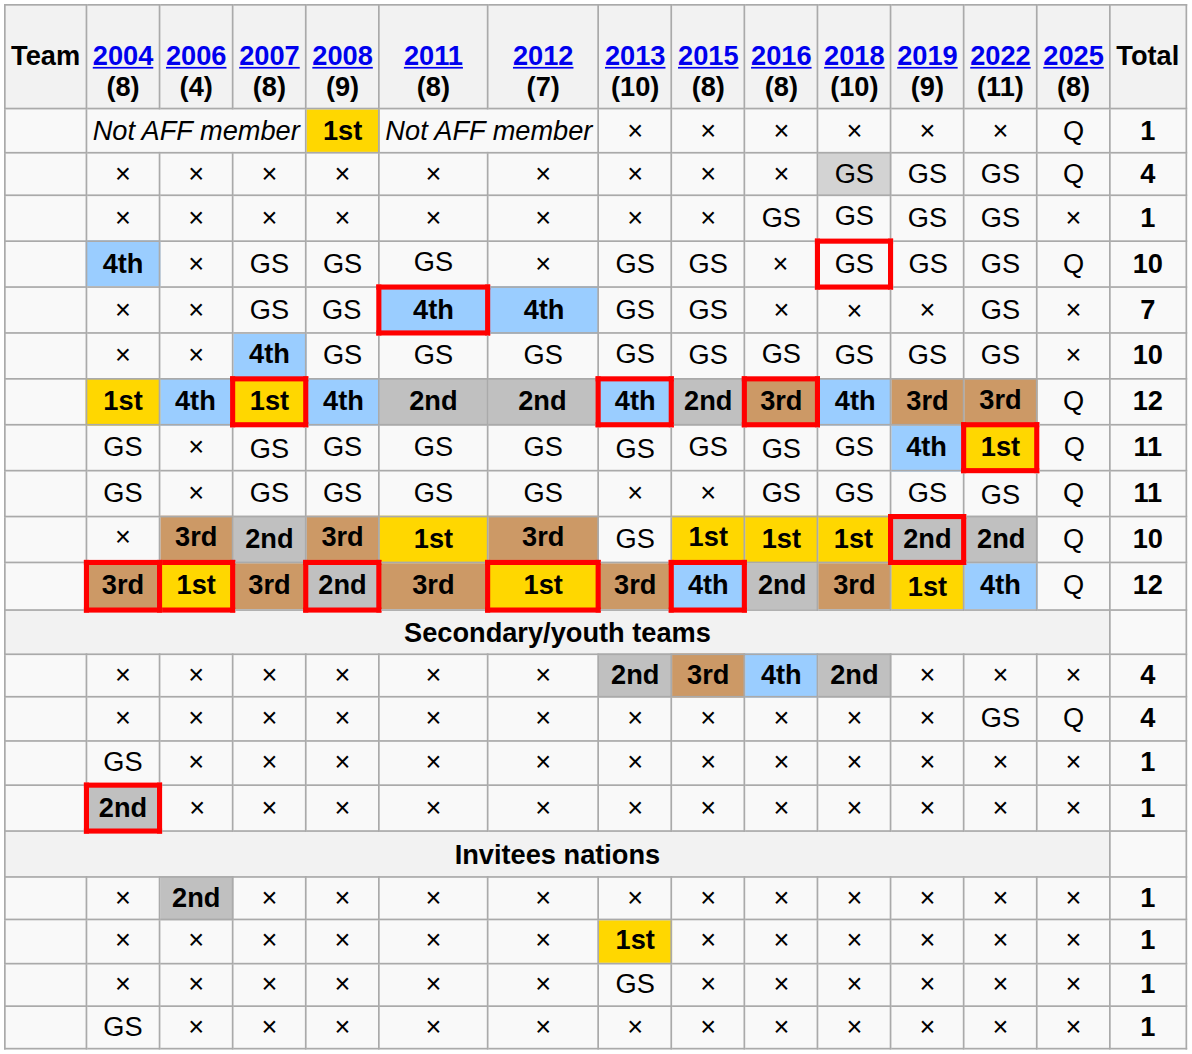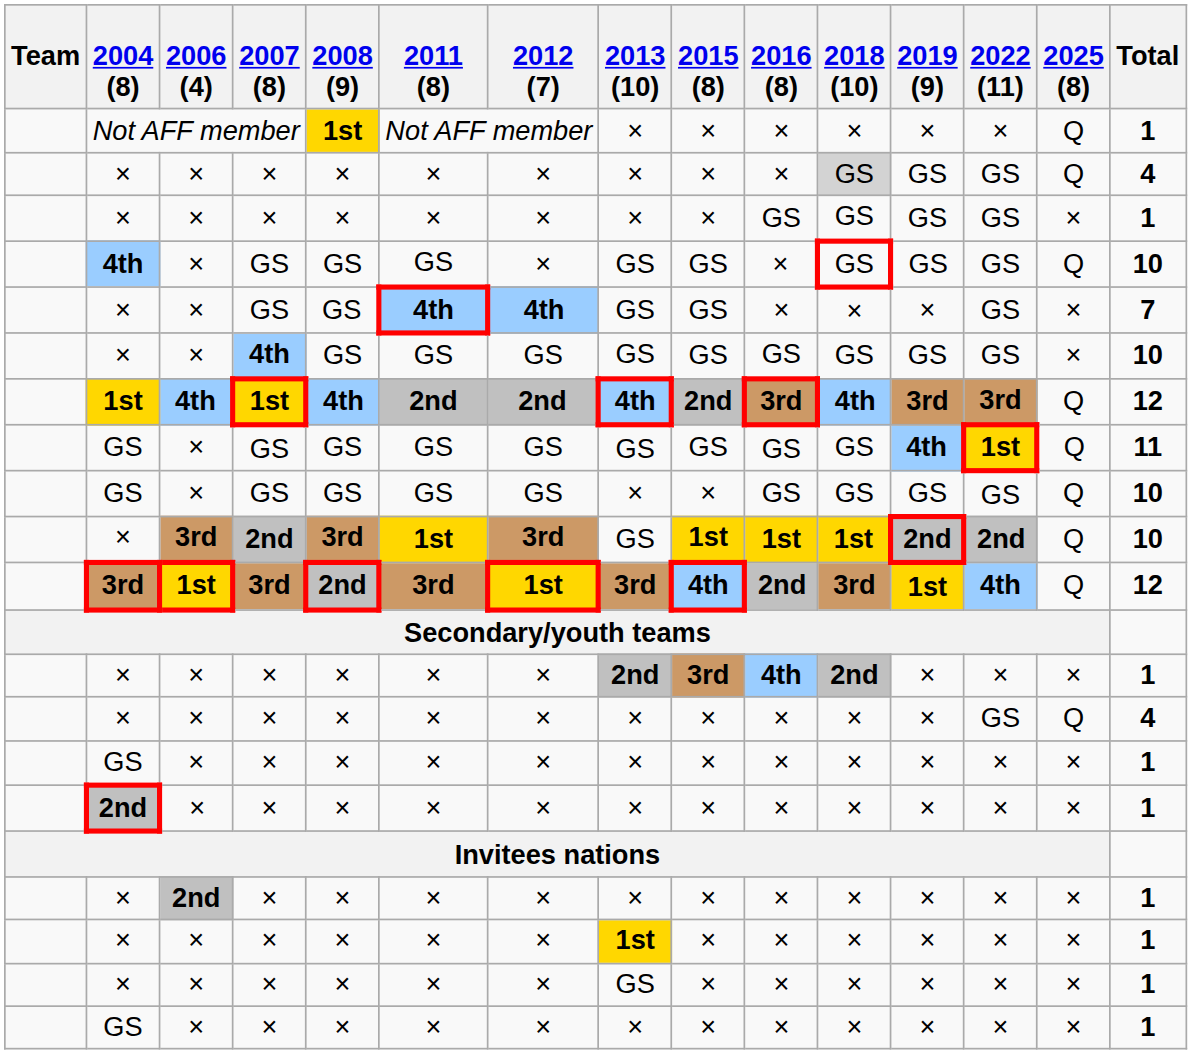(1148, 493) 11 -> (1148, 493) 10
(1148, 675) 4 -> (1148, 675) 1
